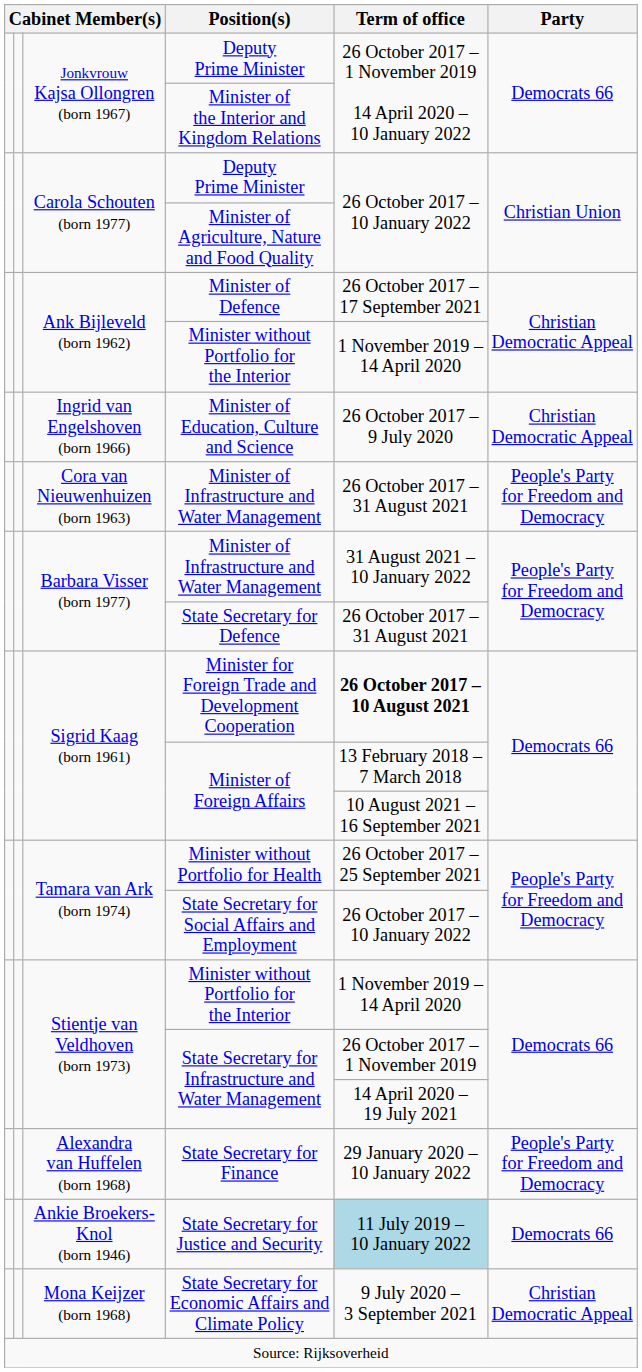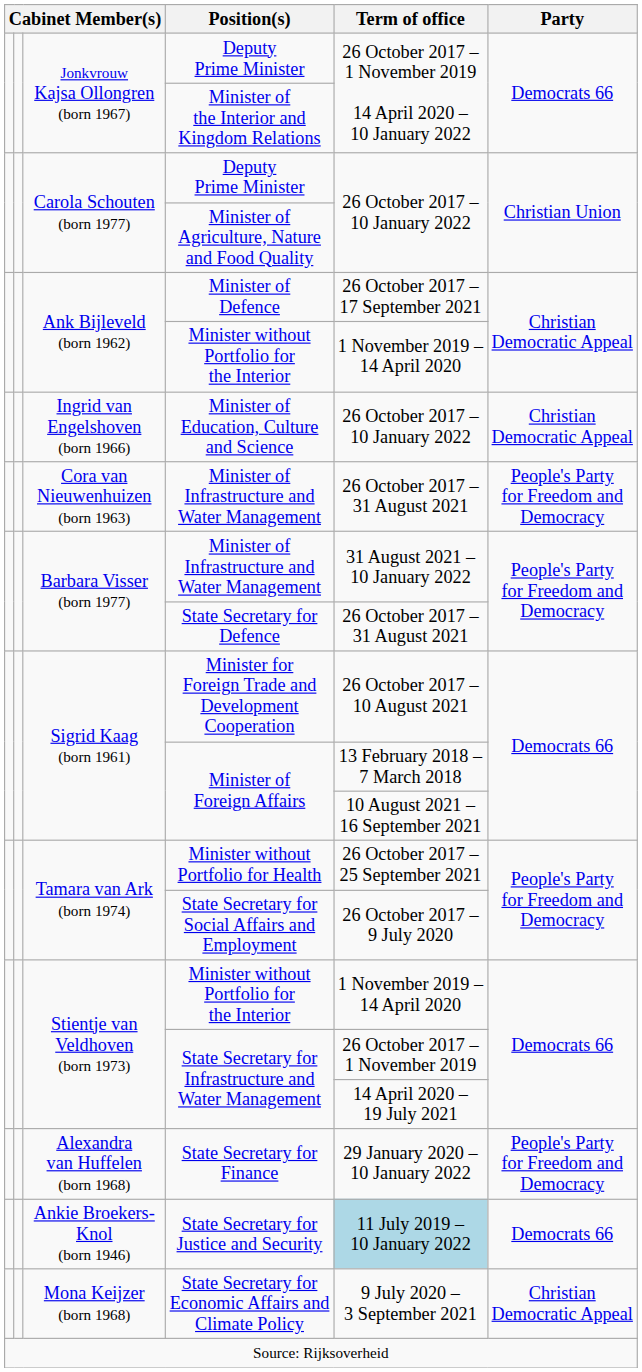(410, 426) 26 October 2017 – 9 July 2020 -> (410, 426) 26 October 2017 – 10 January 2022
(410, 696) bold -> (410, 696) normal
(410, 924) 26 October 2017 – 10 January 2022 -> (410, 924) 26 October 2017 – 9 July 2020
